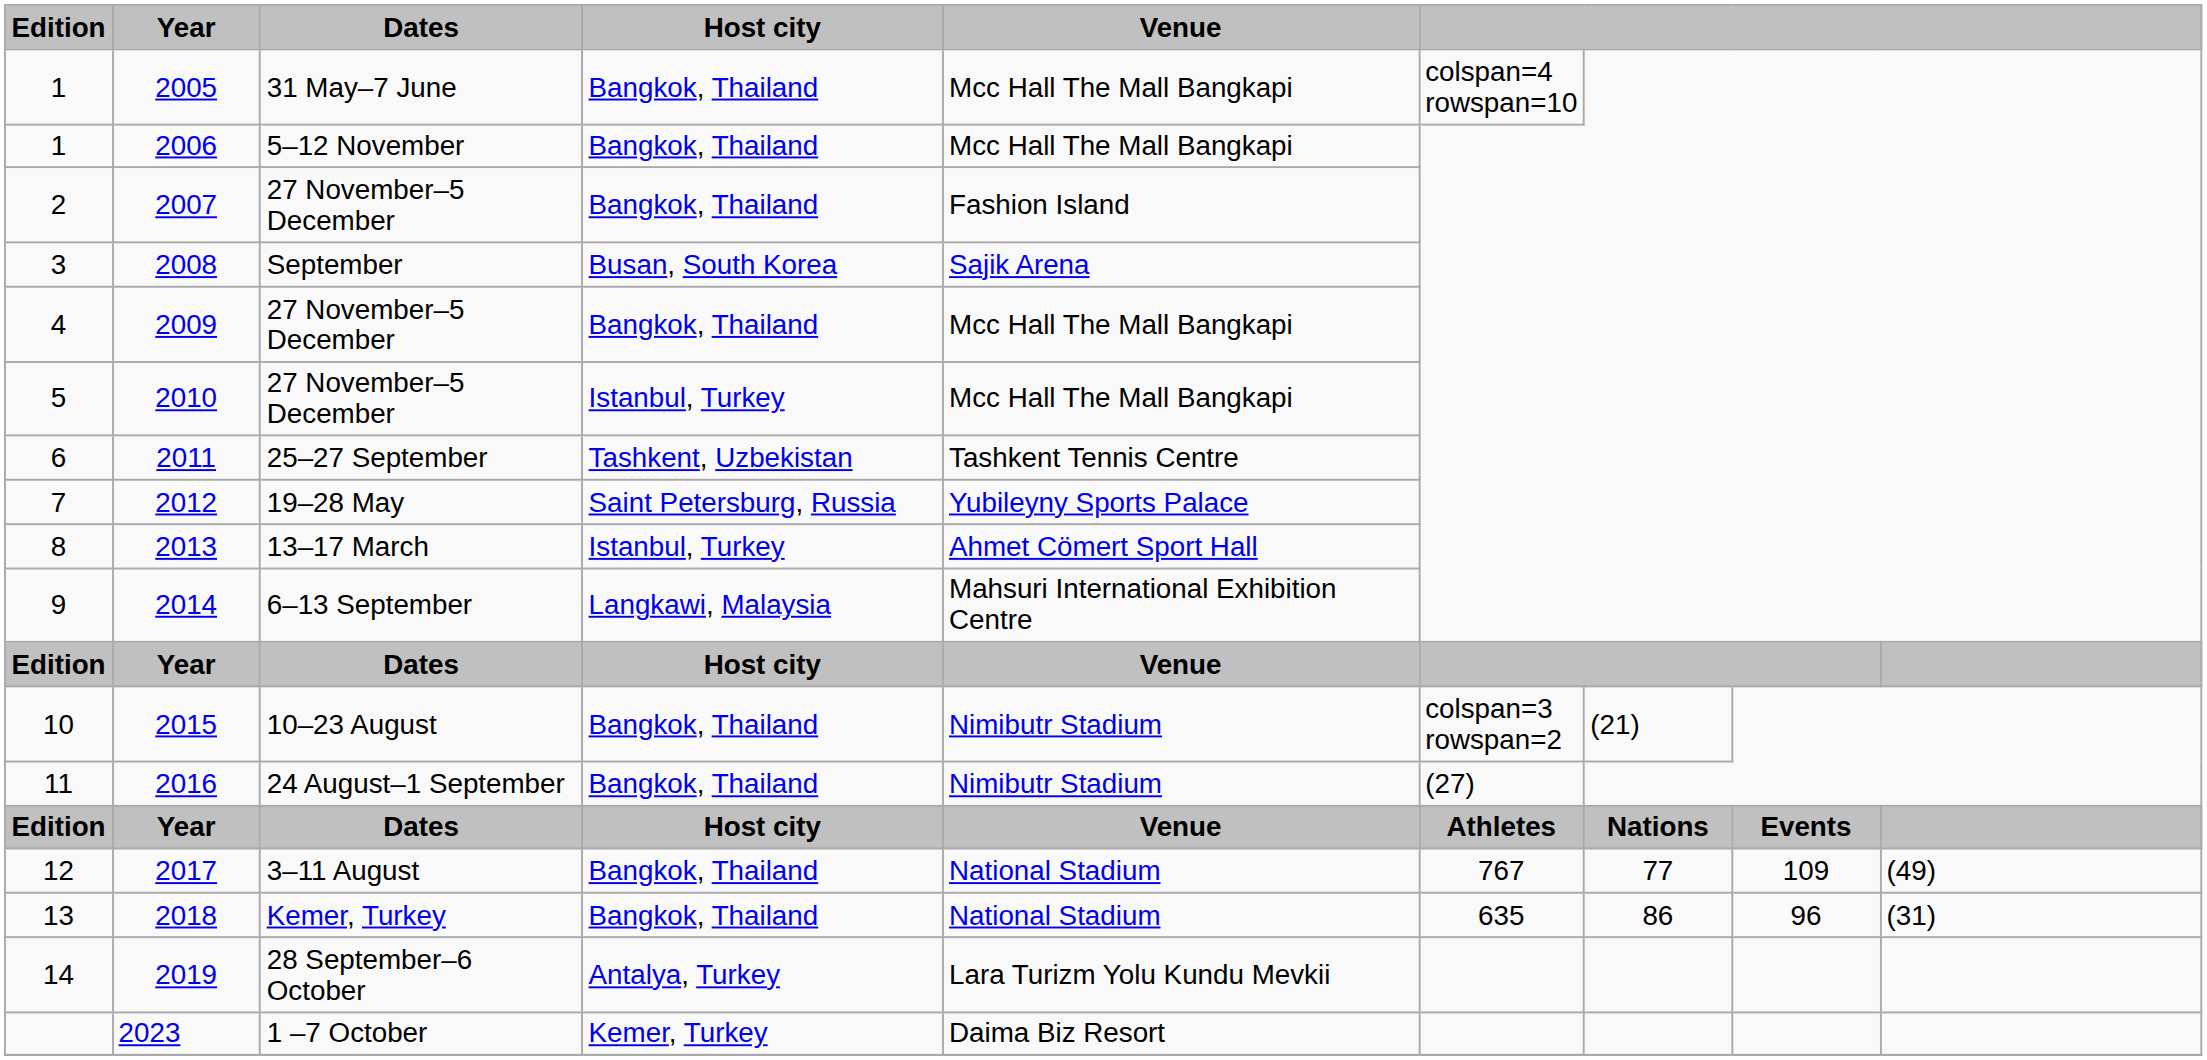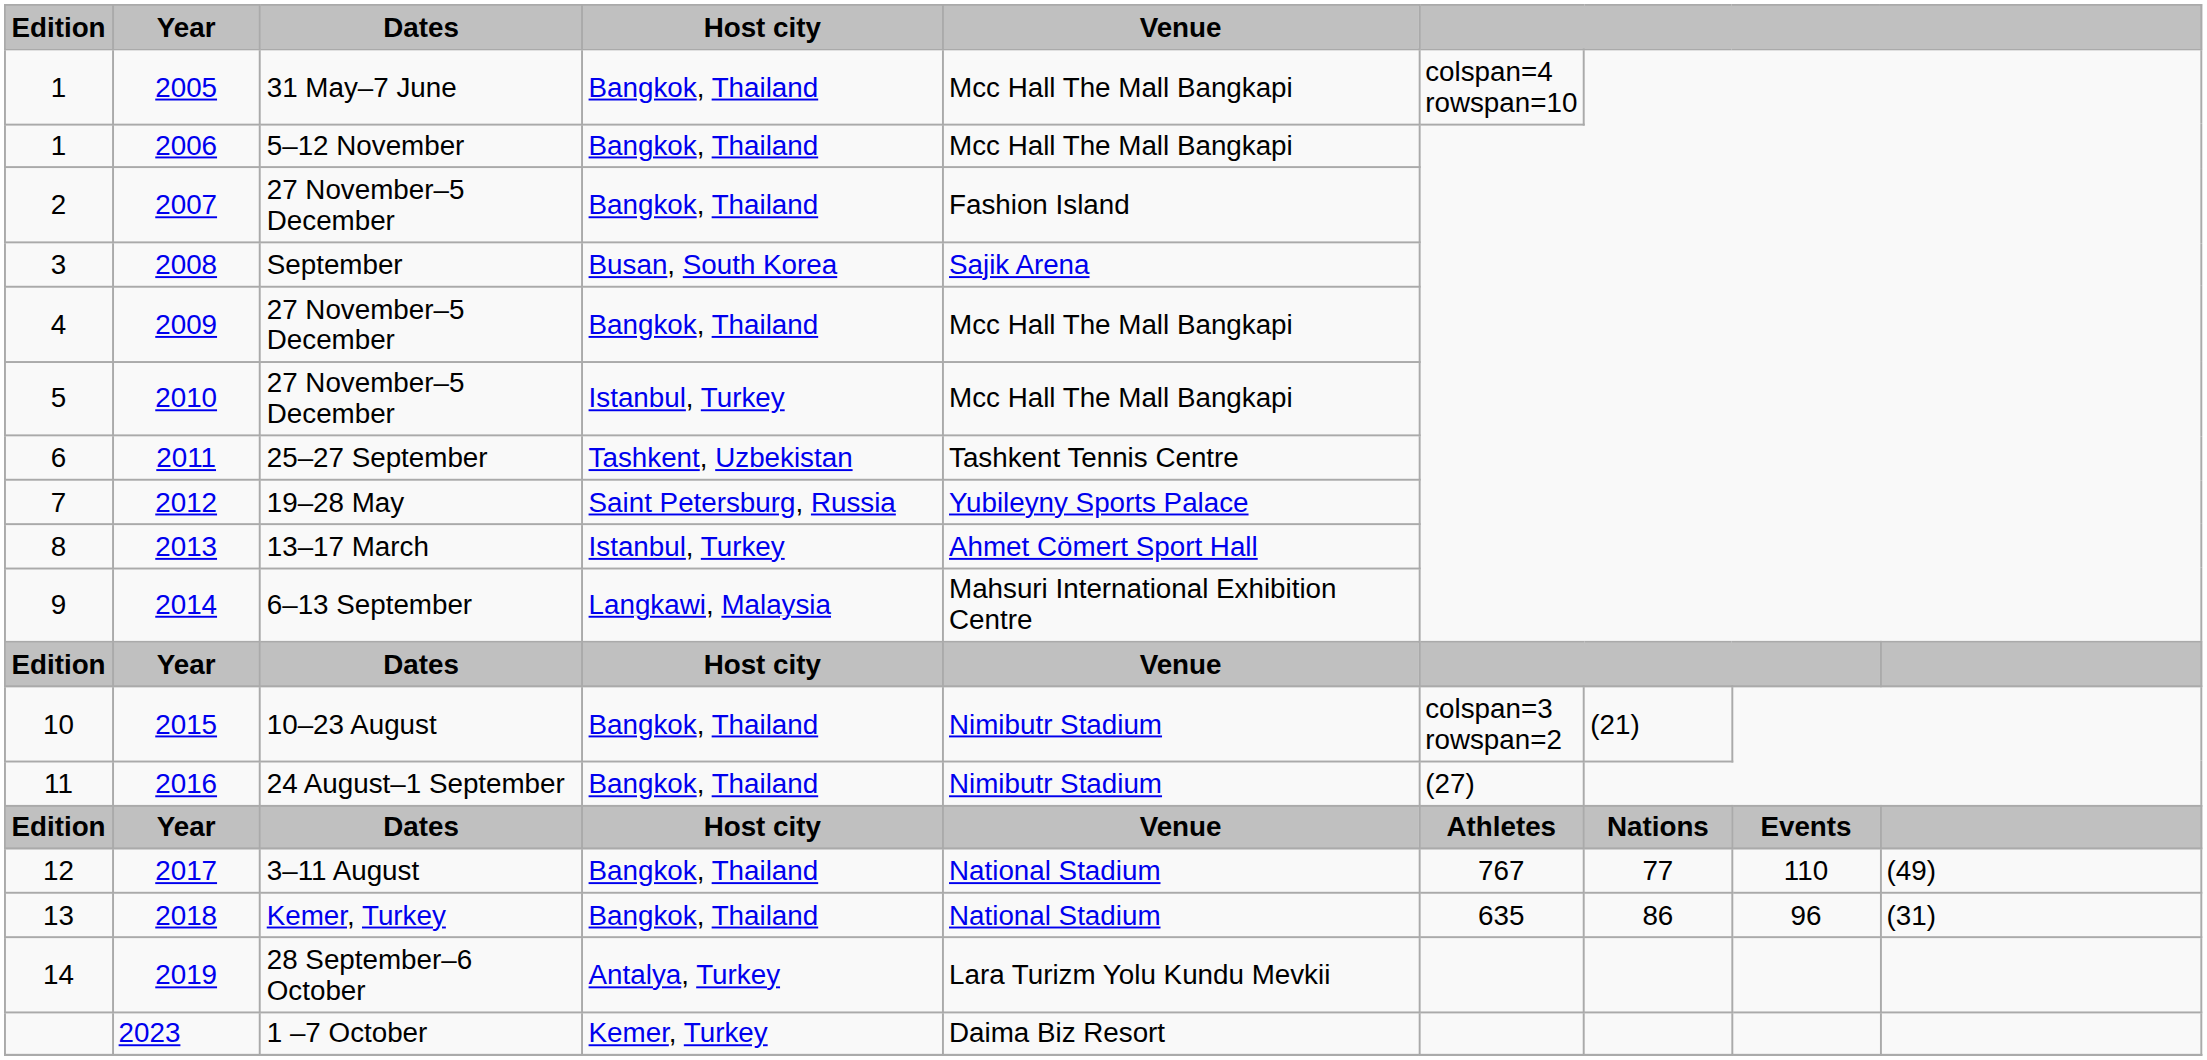(1806, 871) 109 -> (1806, 871) 110
